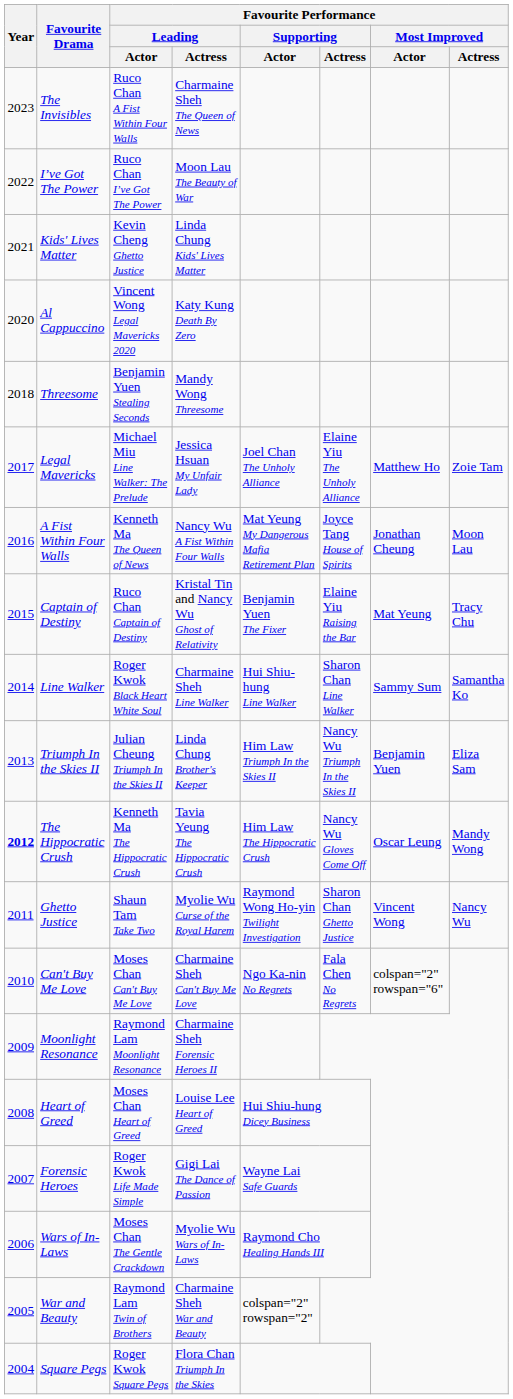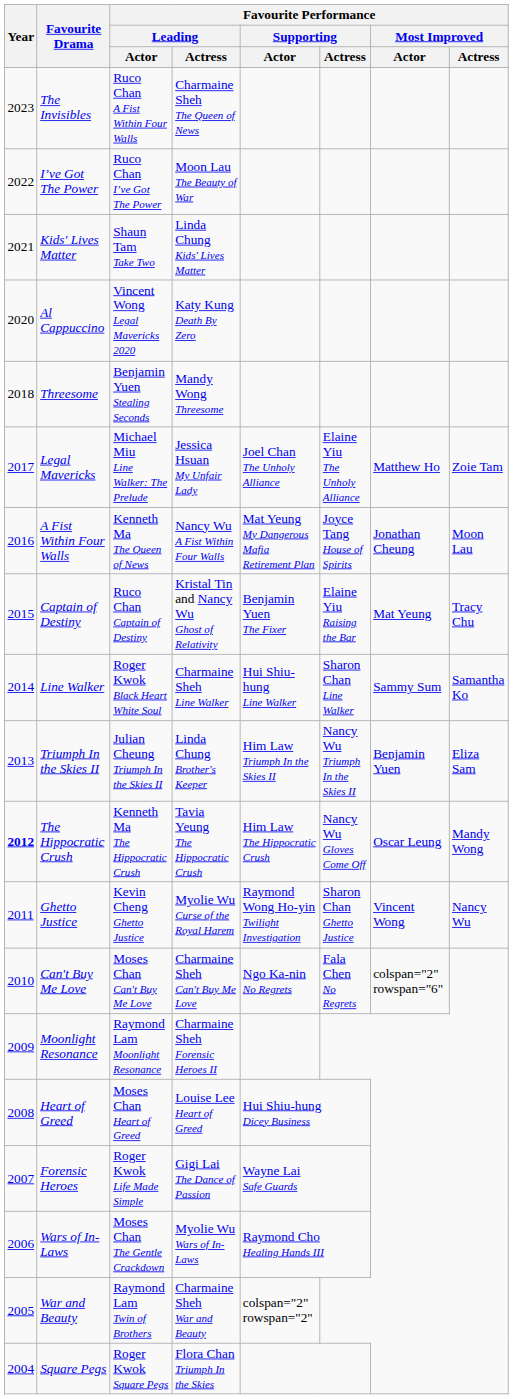(131, 247) Kevin Cheng Ghetto Justice -> (134, 247) Shaun Tam Take Two
(134, 914) Shaun Tam Take Two -> (131, 914) Kevin Cheng Ghetto Justice
